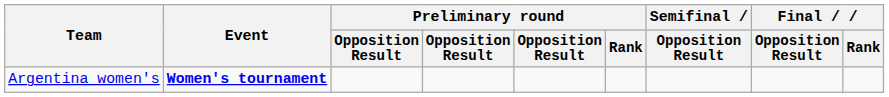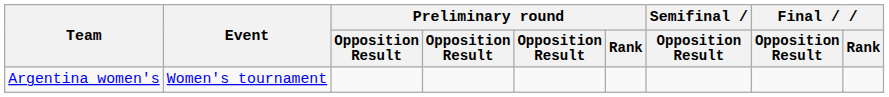(247, 79) bold -> (247, 79) normal
